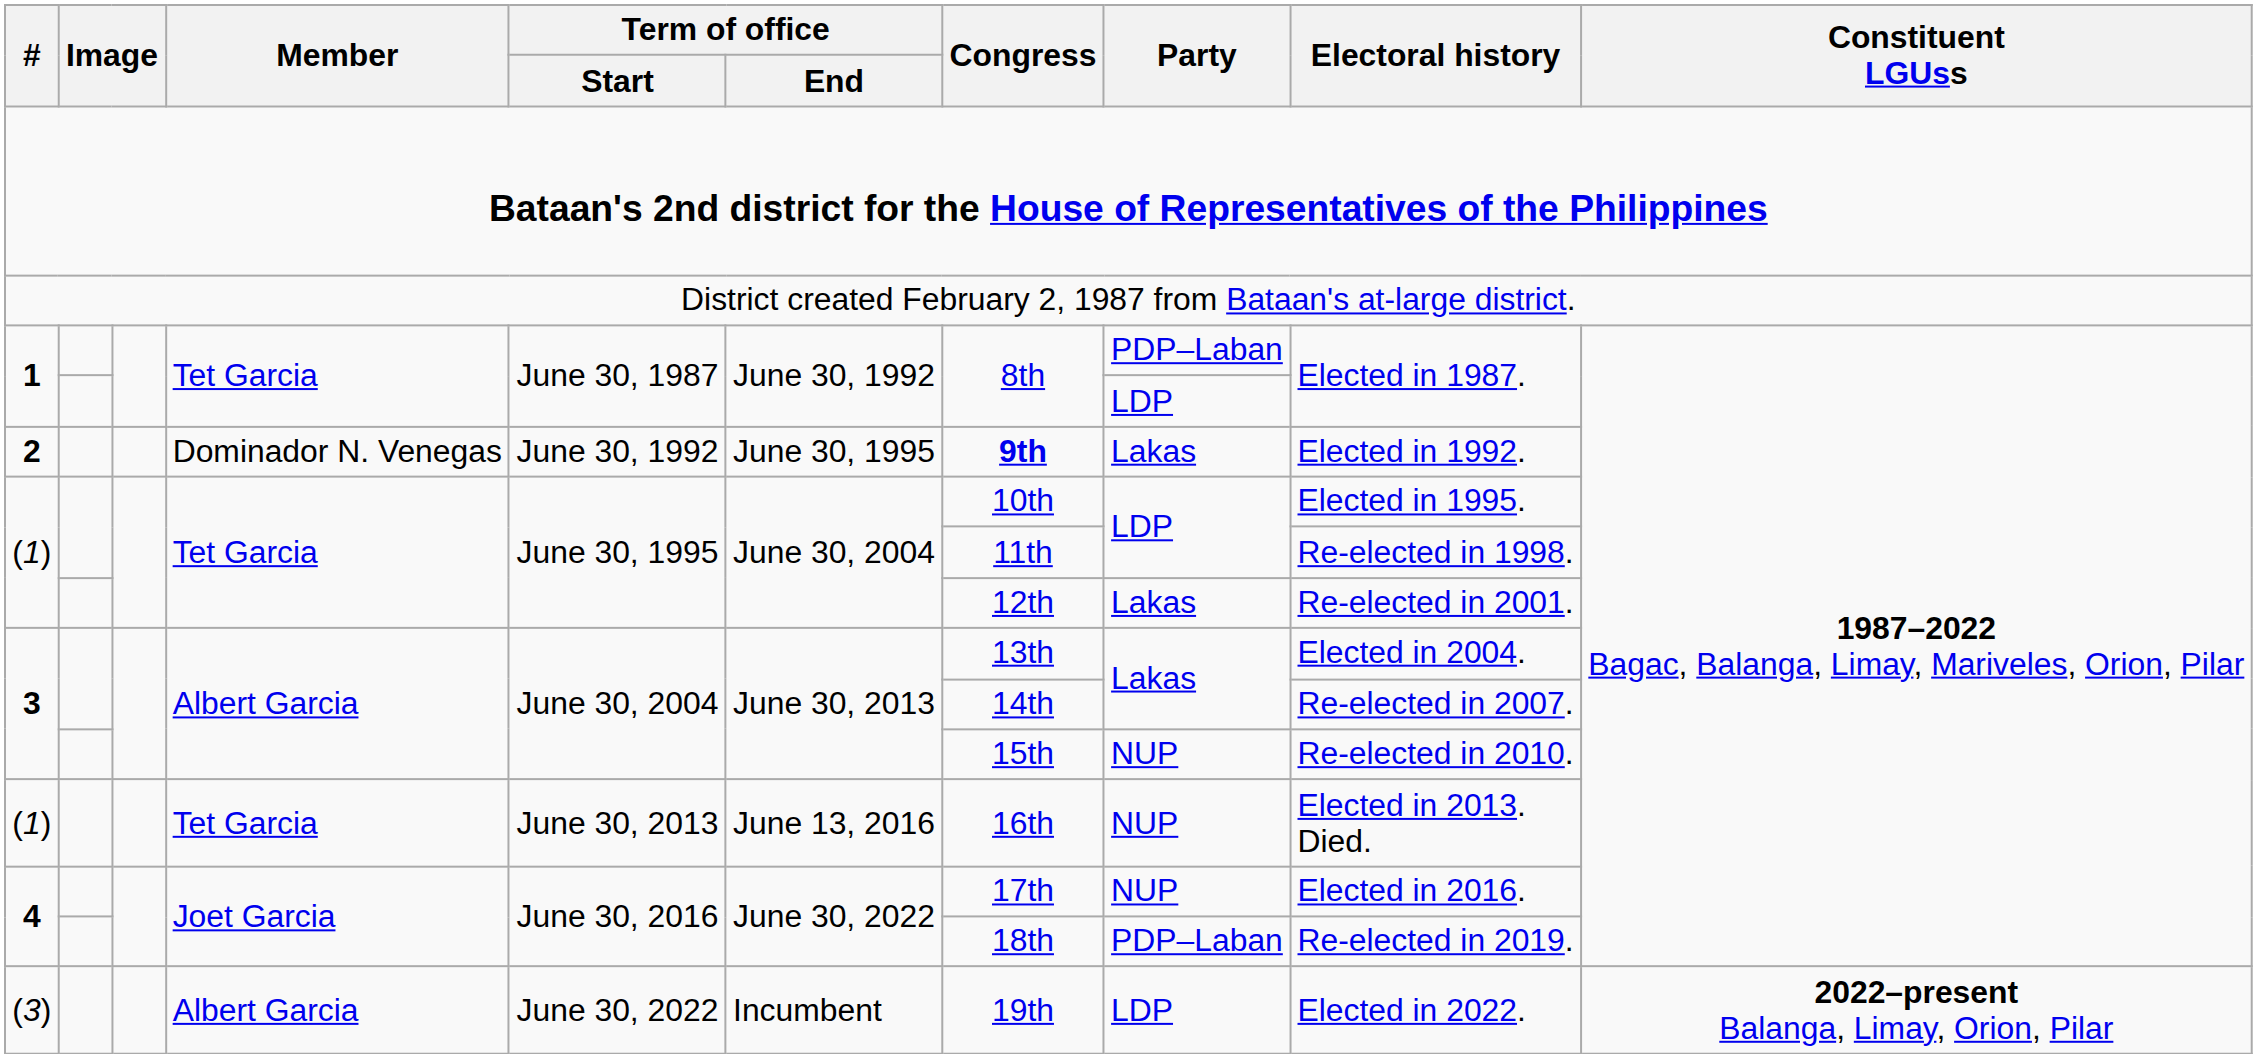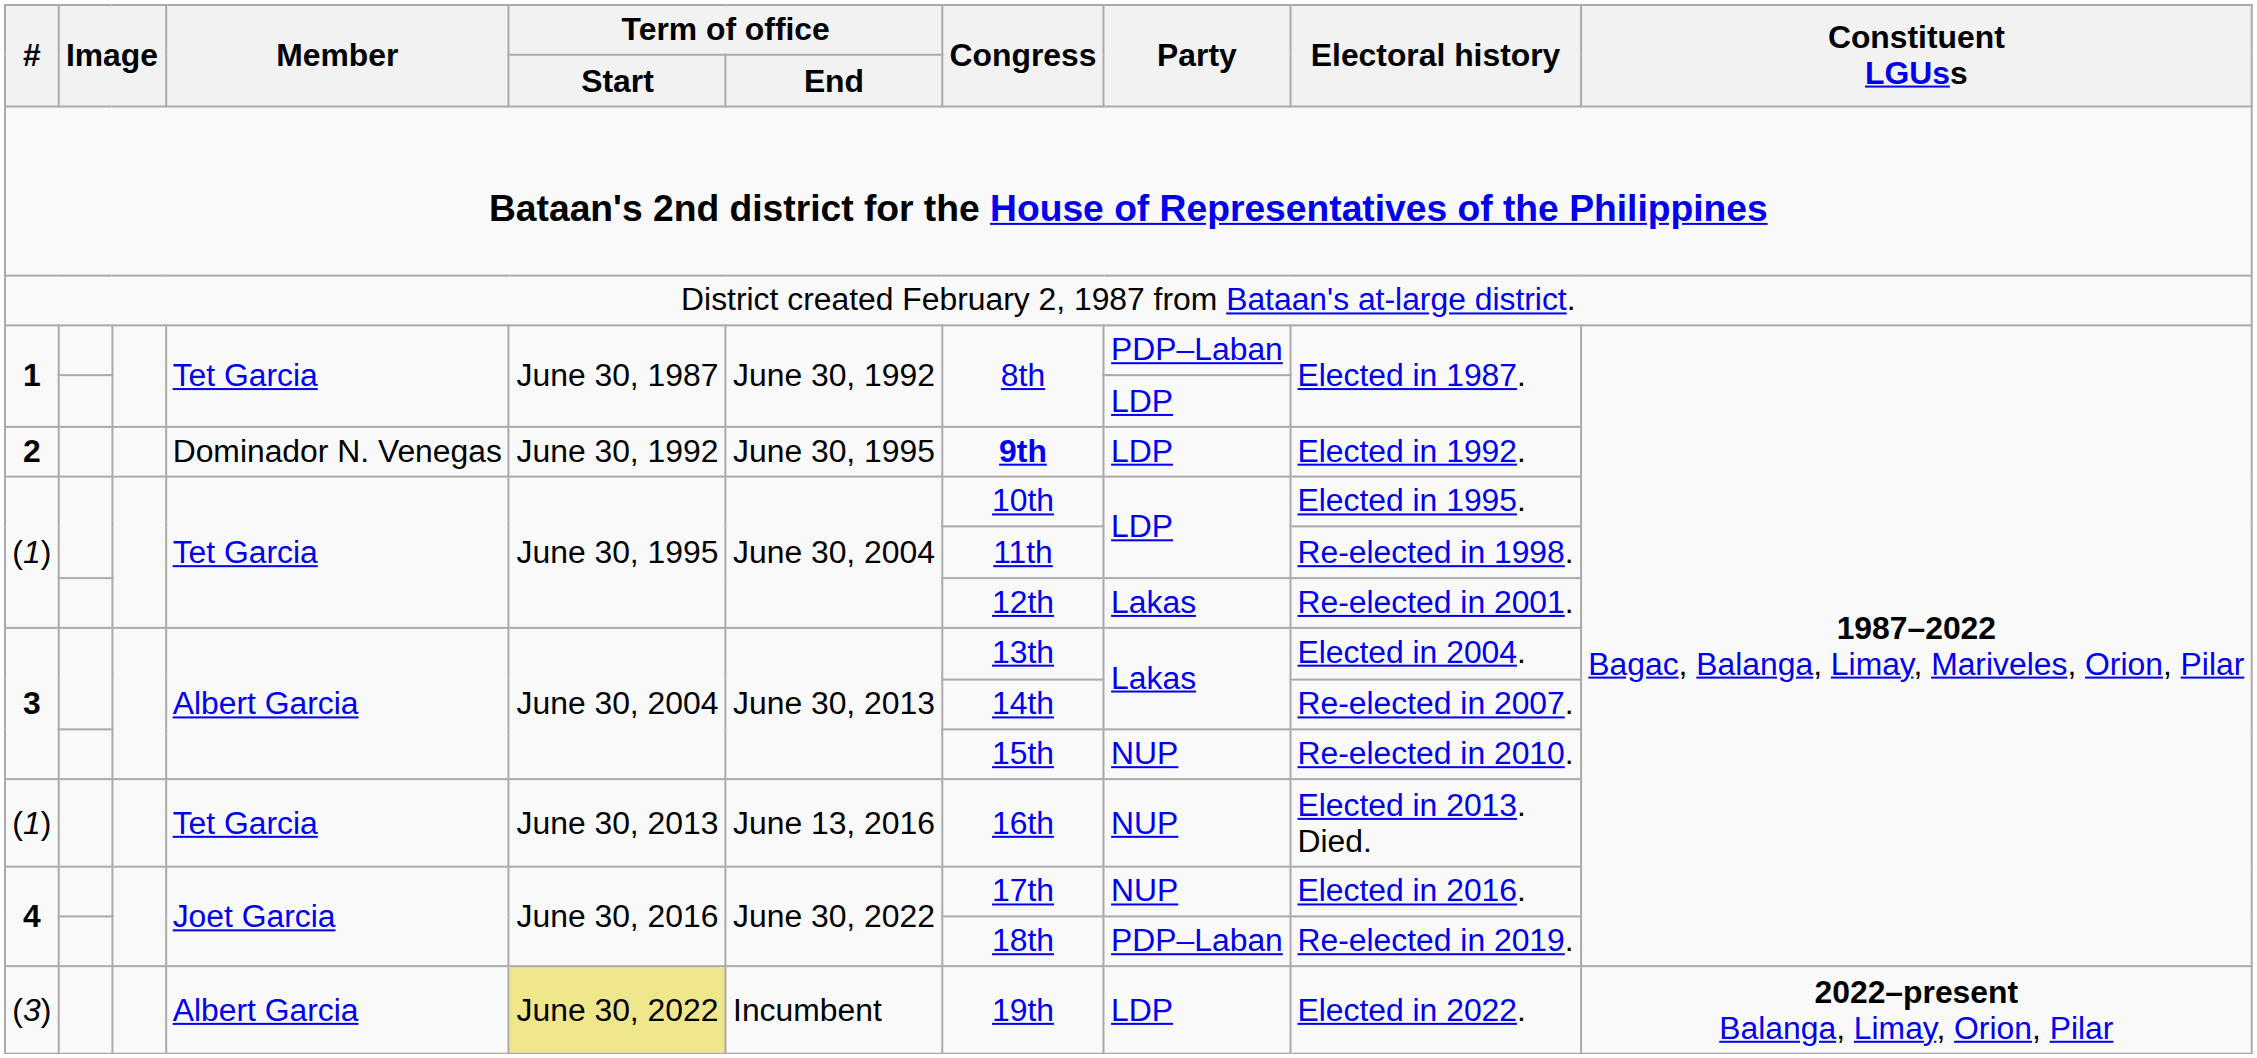(1154, 451) Lakas -> (1142, 451) LDP
(617, 1009) no background -> (617, 1009) khaki background
